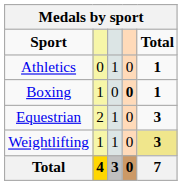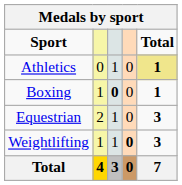(157, 66) no background -> (157, 66) khaki background
(115, 92) normal -> (115, 92) bold
(130, 92) bold -> (130, 92) normal
(130, 142) normal -> (130, 142) bold
(157, 142) khaki background -> (157, 142) no background
